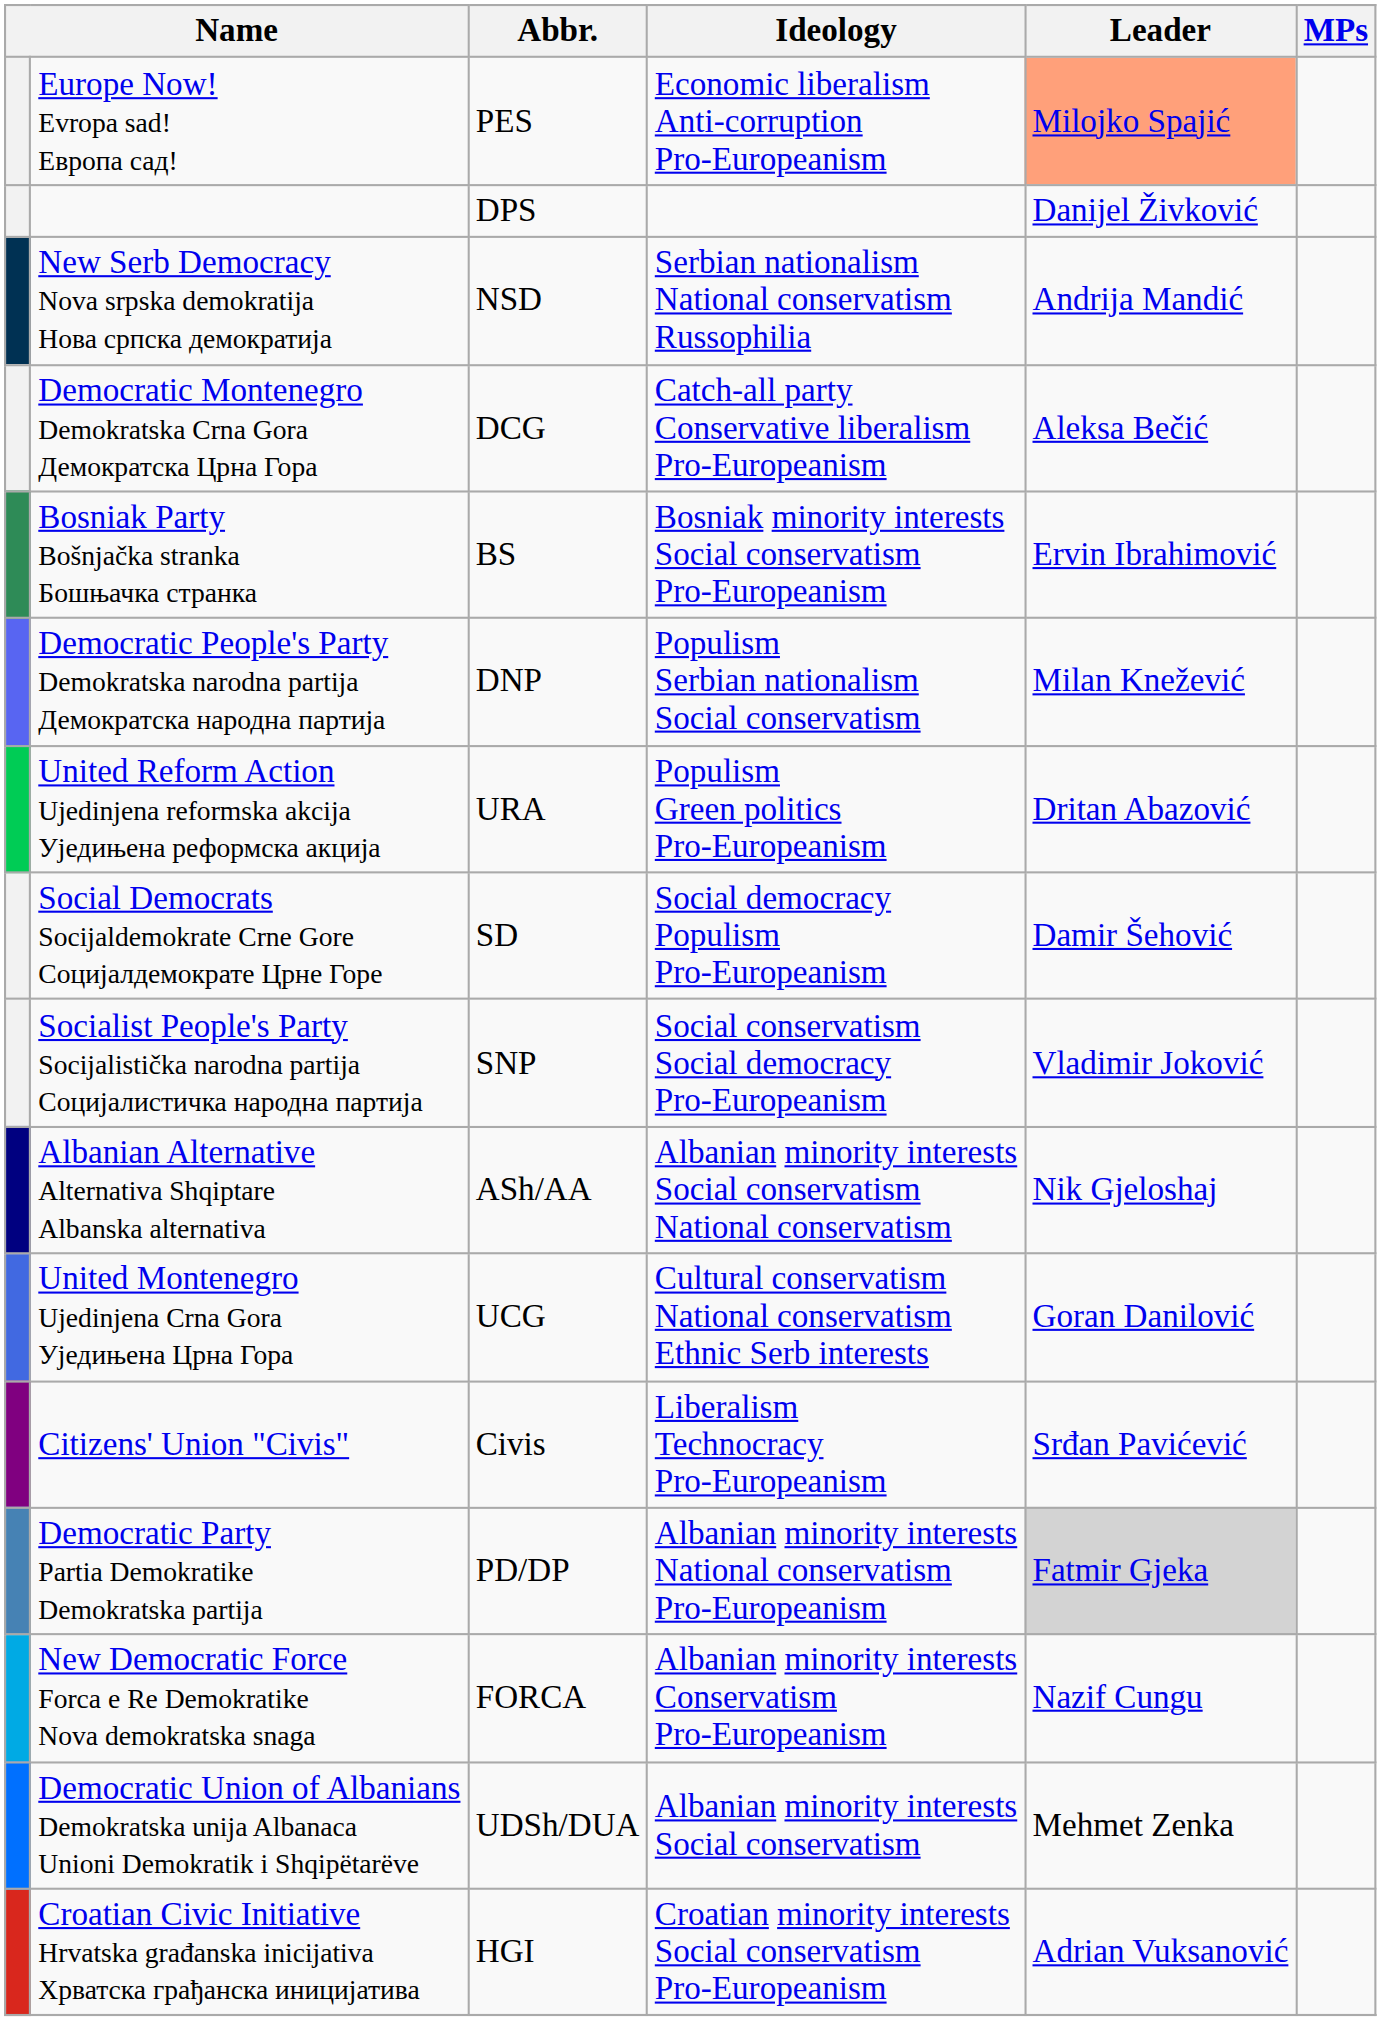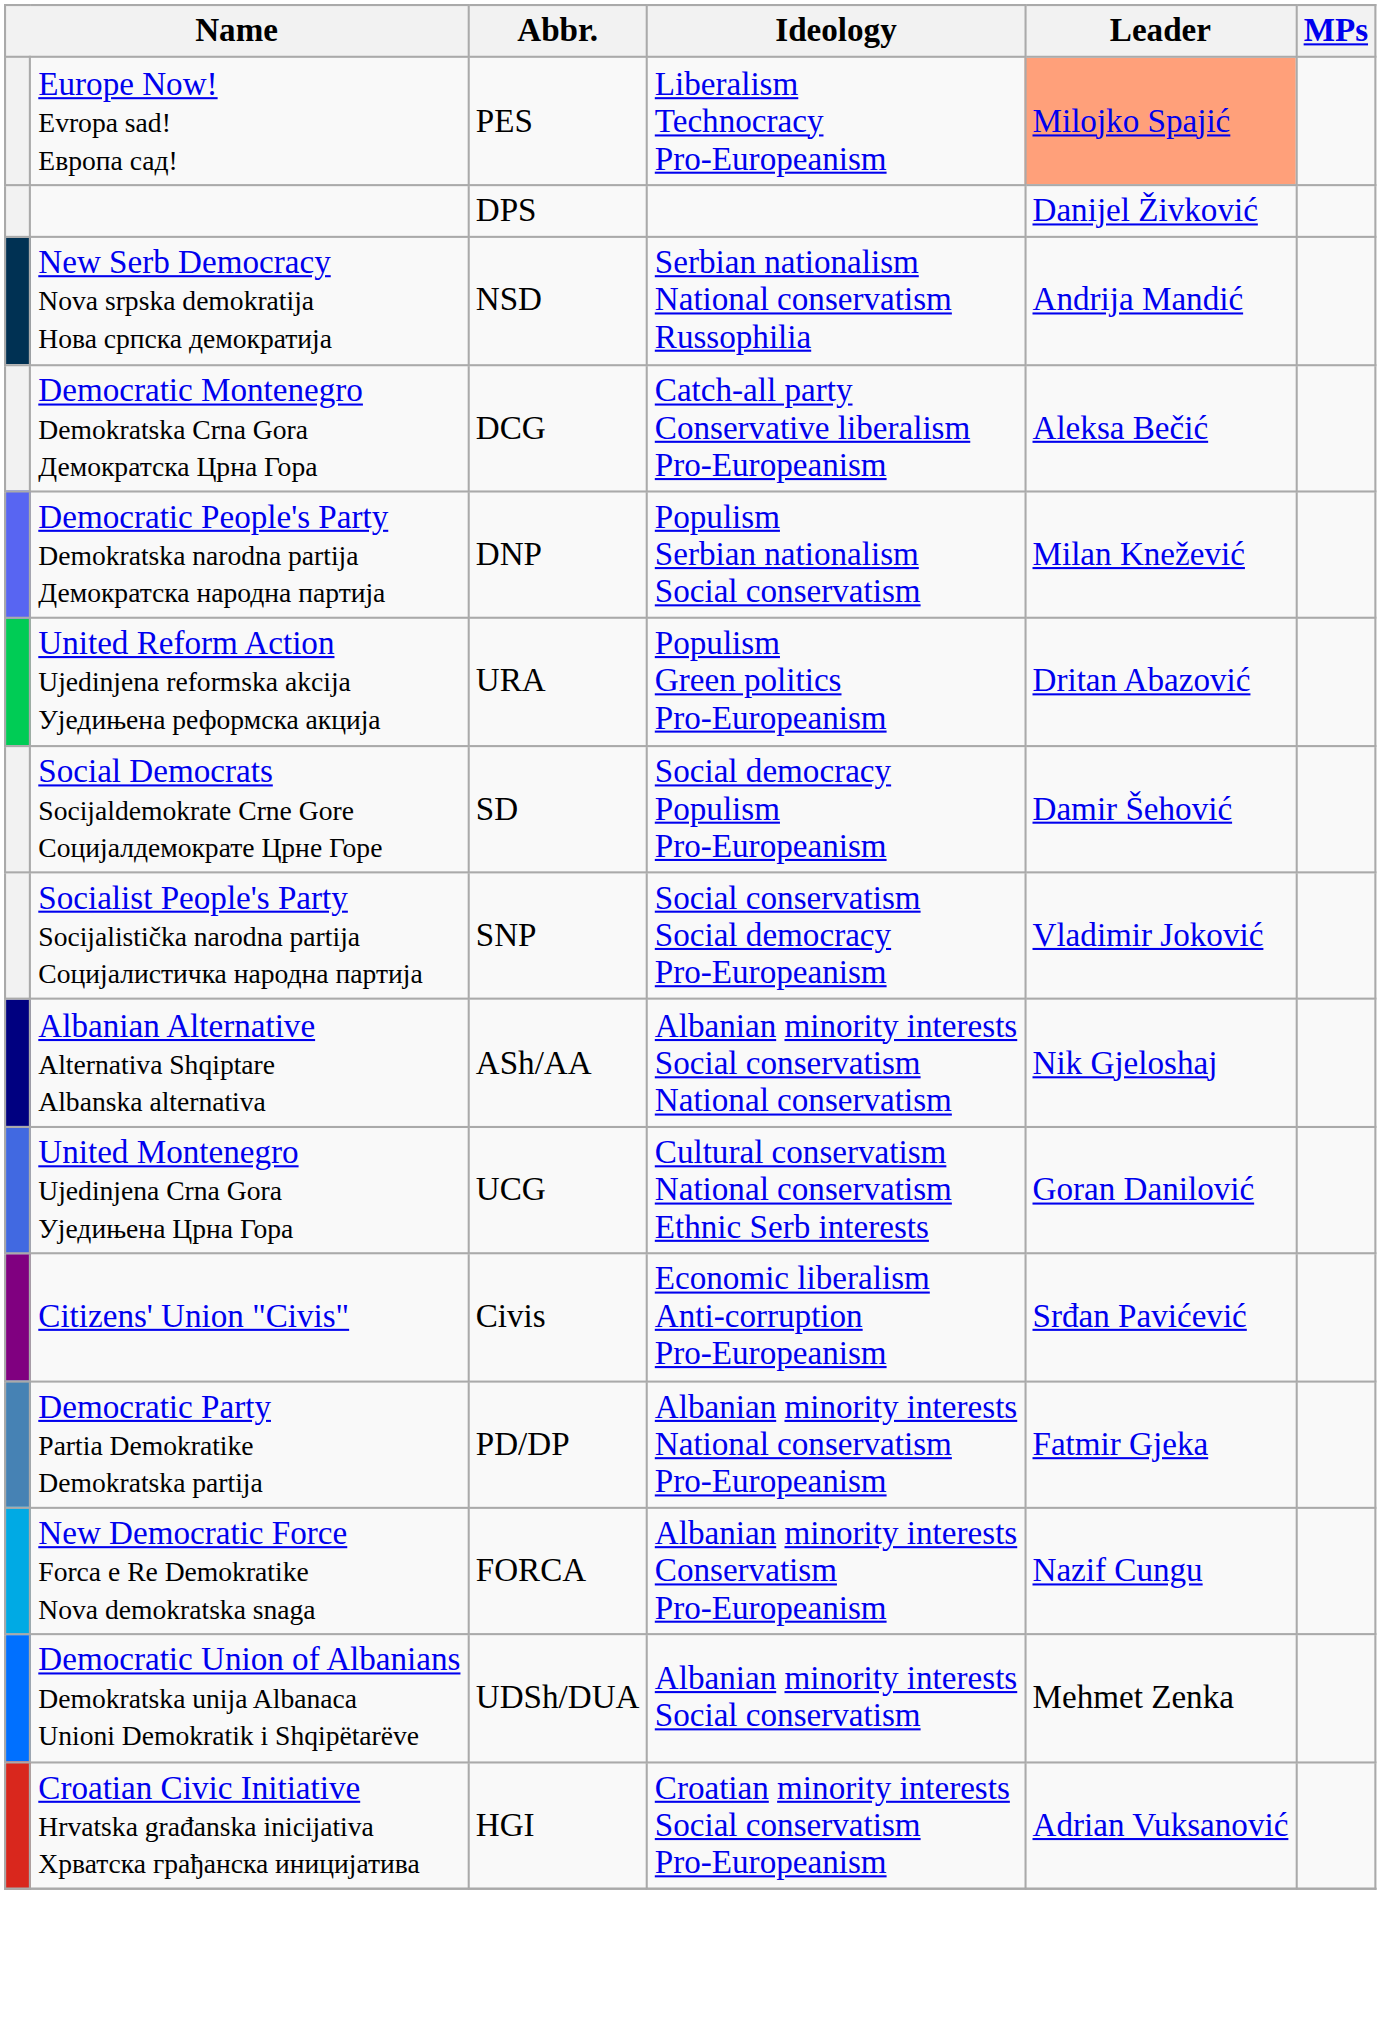(792, 120) Economic liberalism Anti-corruption Pro-Europeanism -> (771, 120) Liberalism Technocracy Pro-Europeanism
- row: (148, 554)
(771, 1443) Liberalism Technocracy Pro-Europeanism -> (792, 1316) Economic liberalism Anti-corruption Pro-Europeanism
(1120, 1570) lightgrey background -> (1120, 1443) no background
